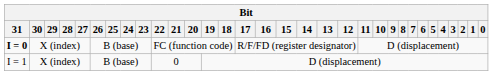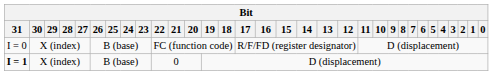(17, 45) bold -> (17, 45) normal
(17, 62) normal -> (17, 62) bold
